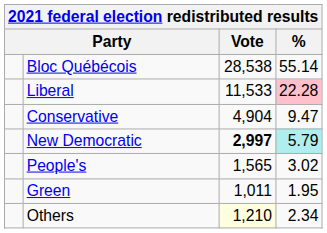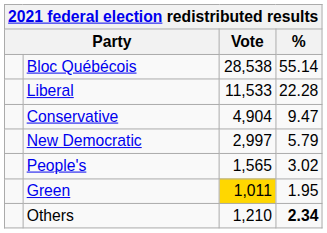(299, 91) pink background -> (299, 91) no background
(252, 141) bold -> (252, 141) normal
(303, 141) paleturquoise background -> (303, 141) no background
(253, 191) no background -> (253, 191) gold background
(252, 215) lightyellow background -> (252, 215) no background
(303, 215) normal -> (303, 215) bold
